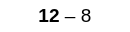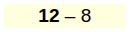(65, 15) no background -> (65, 15) lightyellow background
